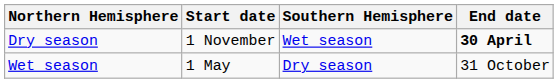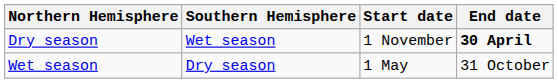columns swapped: (368, 17) <-> (231, 17)
